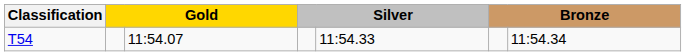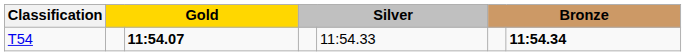(156, 39) normal -> (156, 39) bold
(539, 39) normal -> (538, 39) bold
